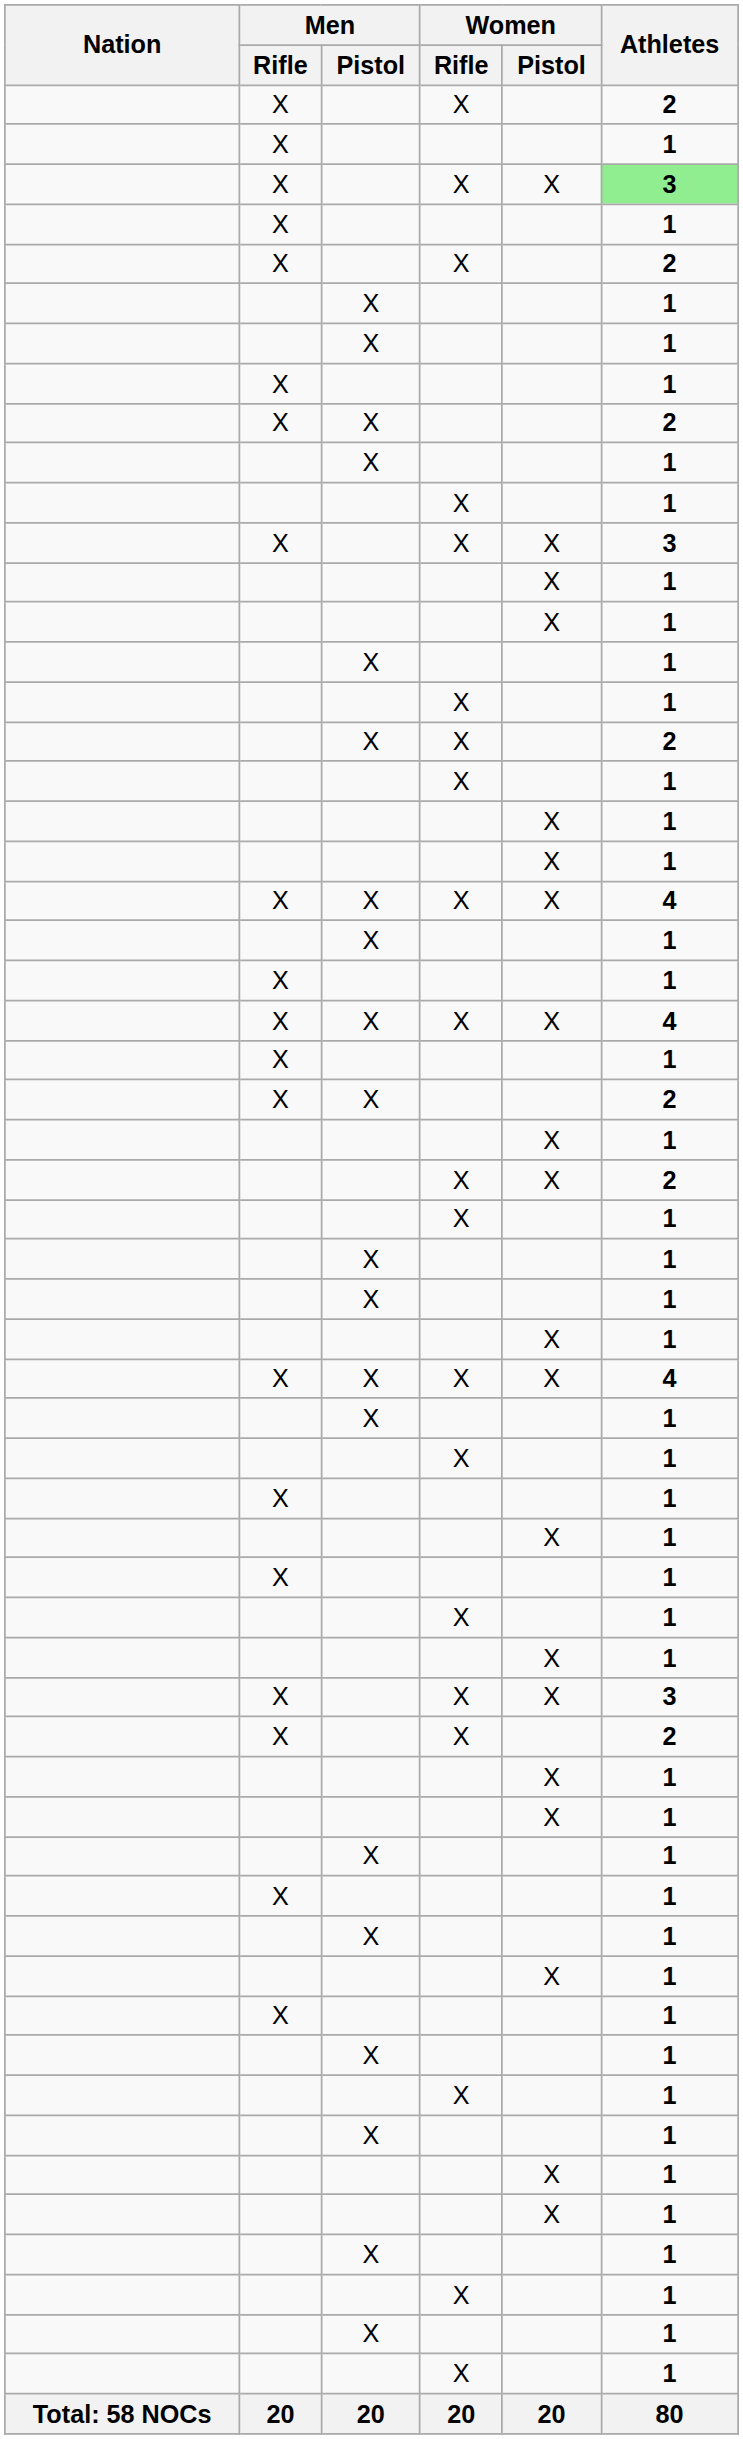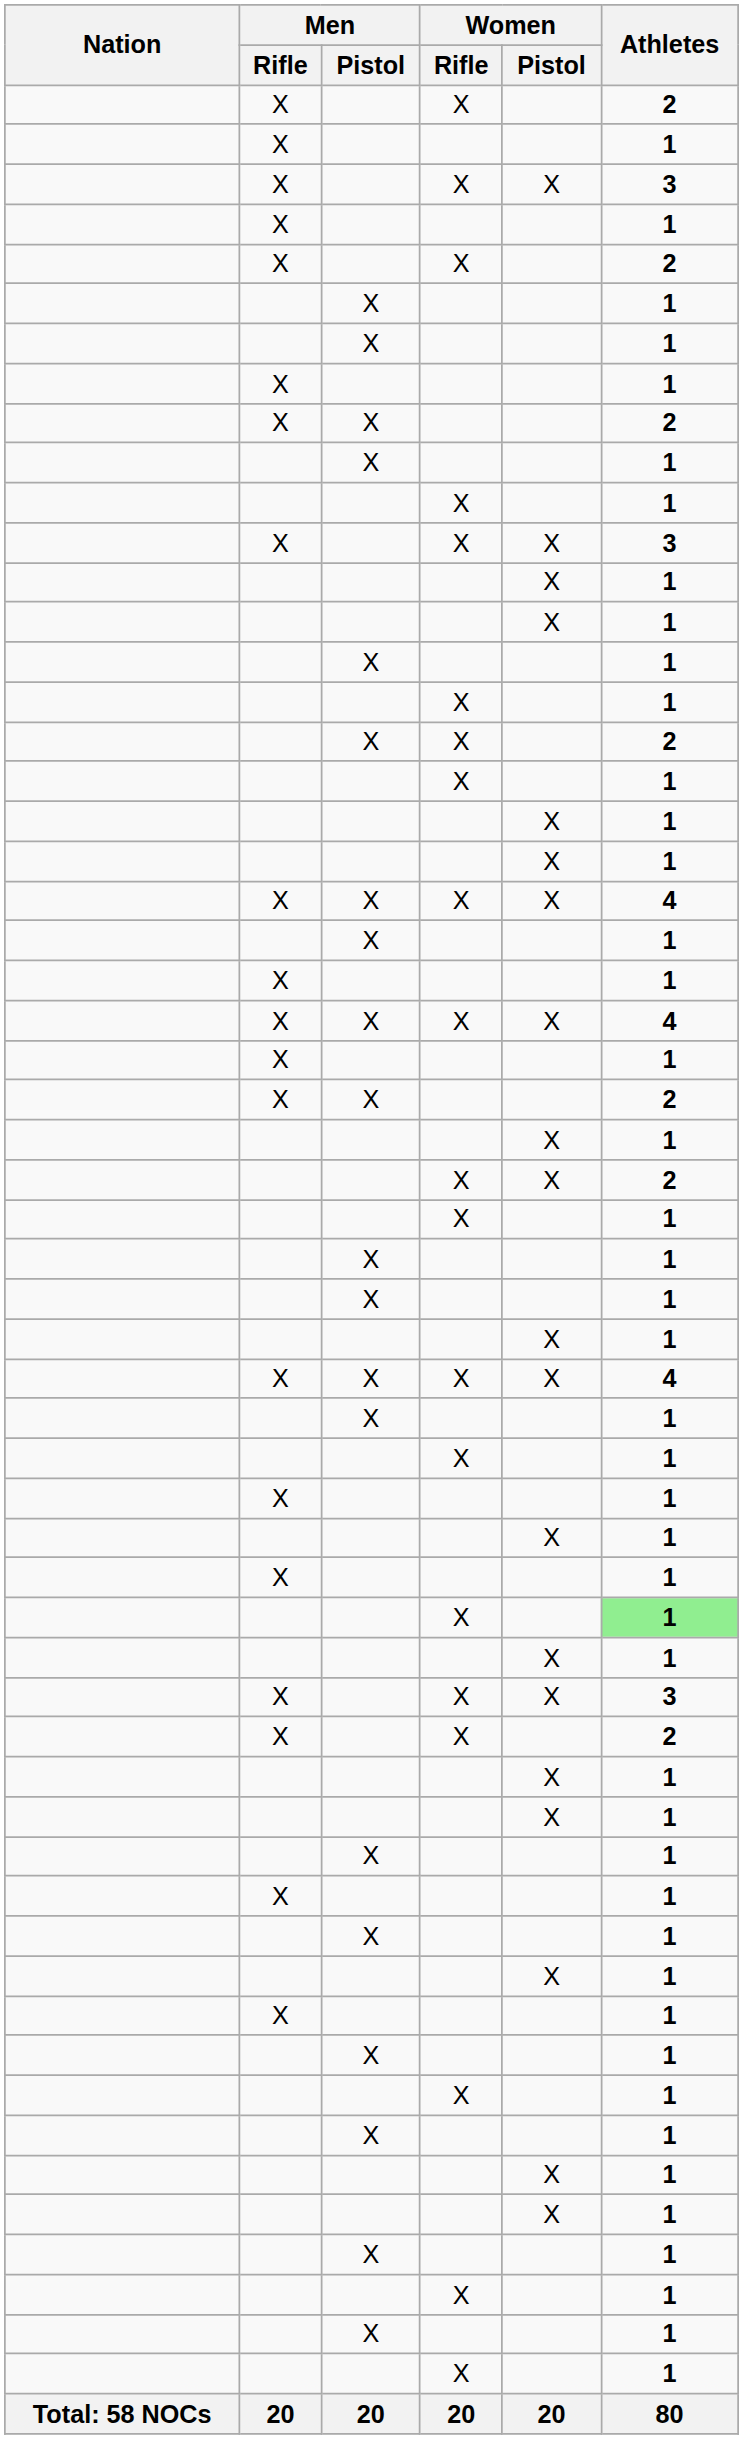(670, 184) lightgreen background -> (670, 184) no background
(670, 1618) no background -> (670, 1618) lightgreen background
